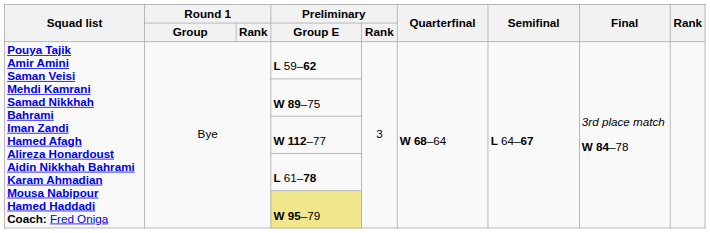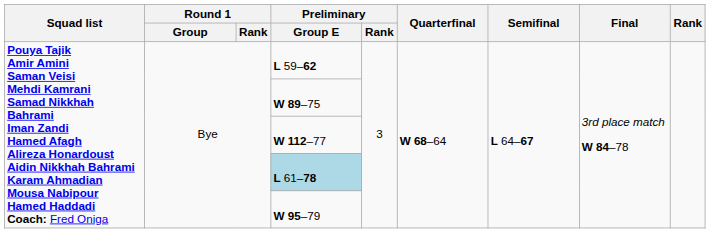(295, 179) no background -> (295, 179) lightblue background
(297, 216) khaki background -> (297, 216) no background
